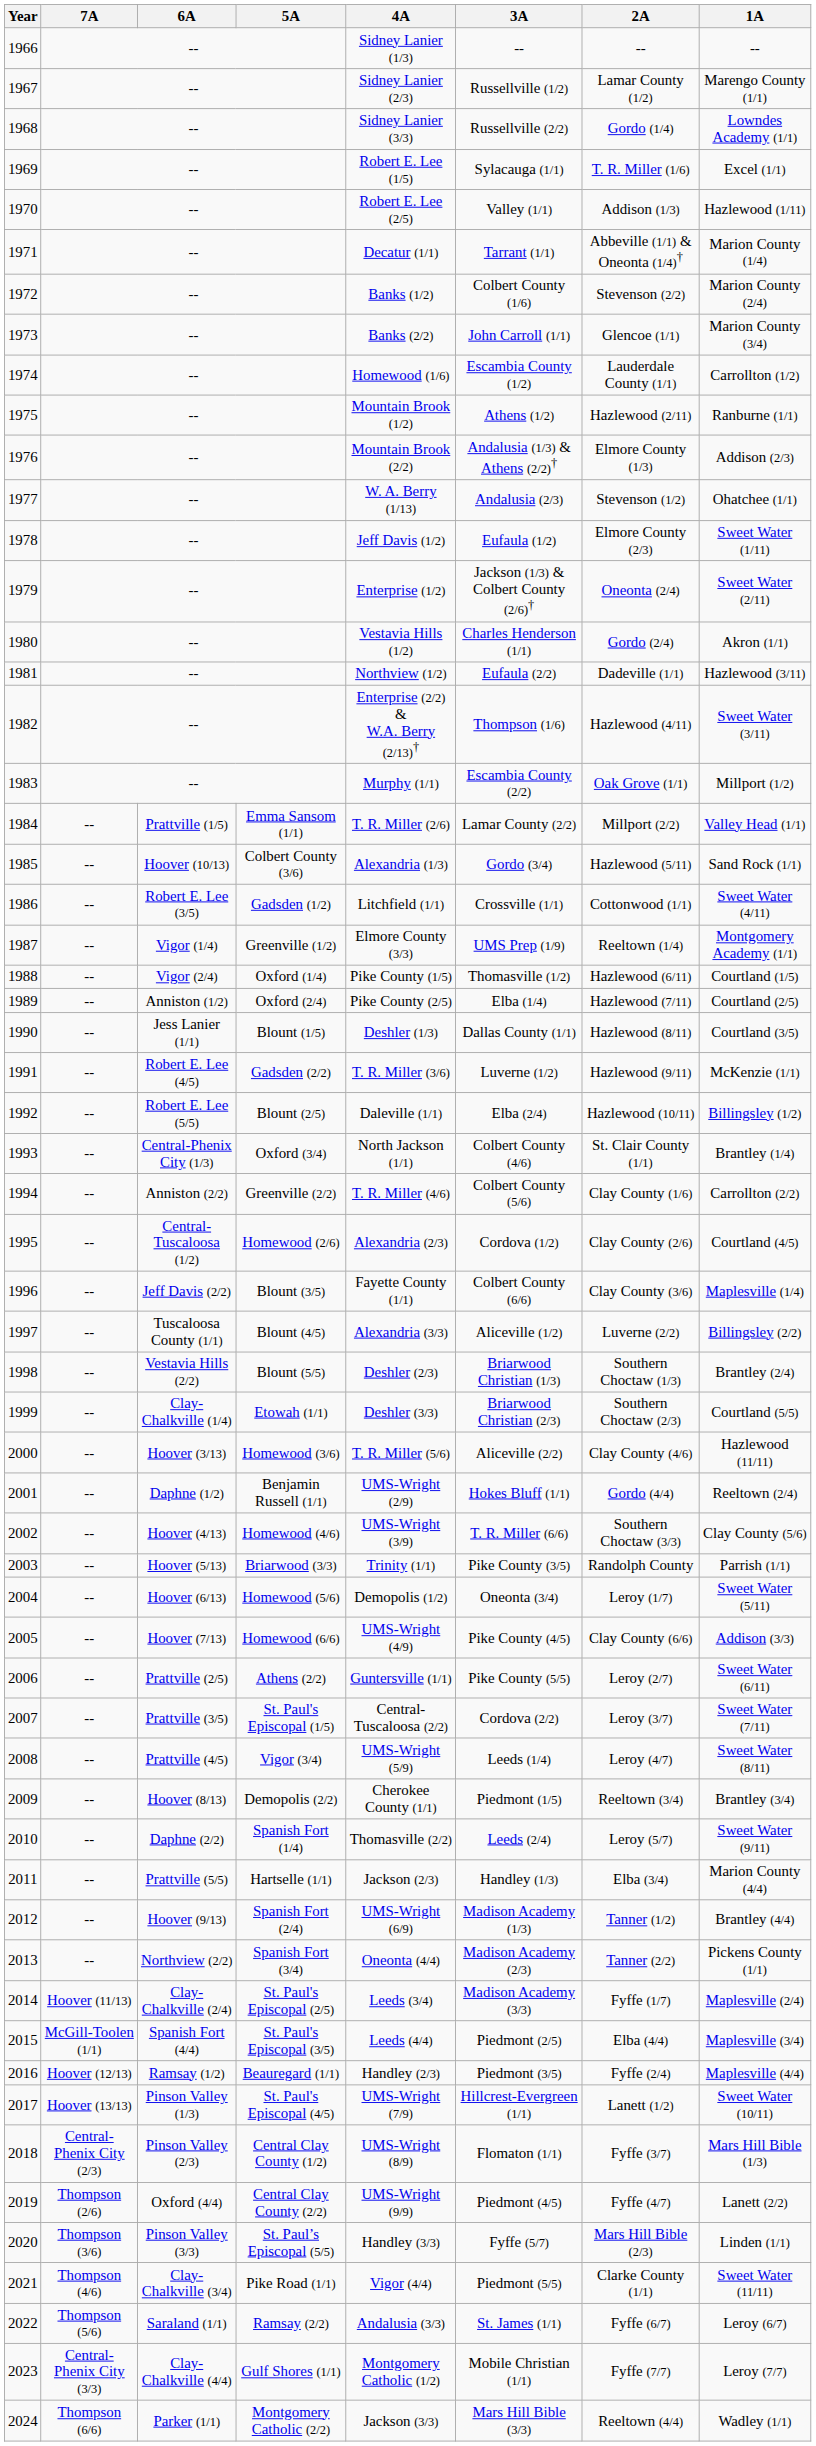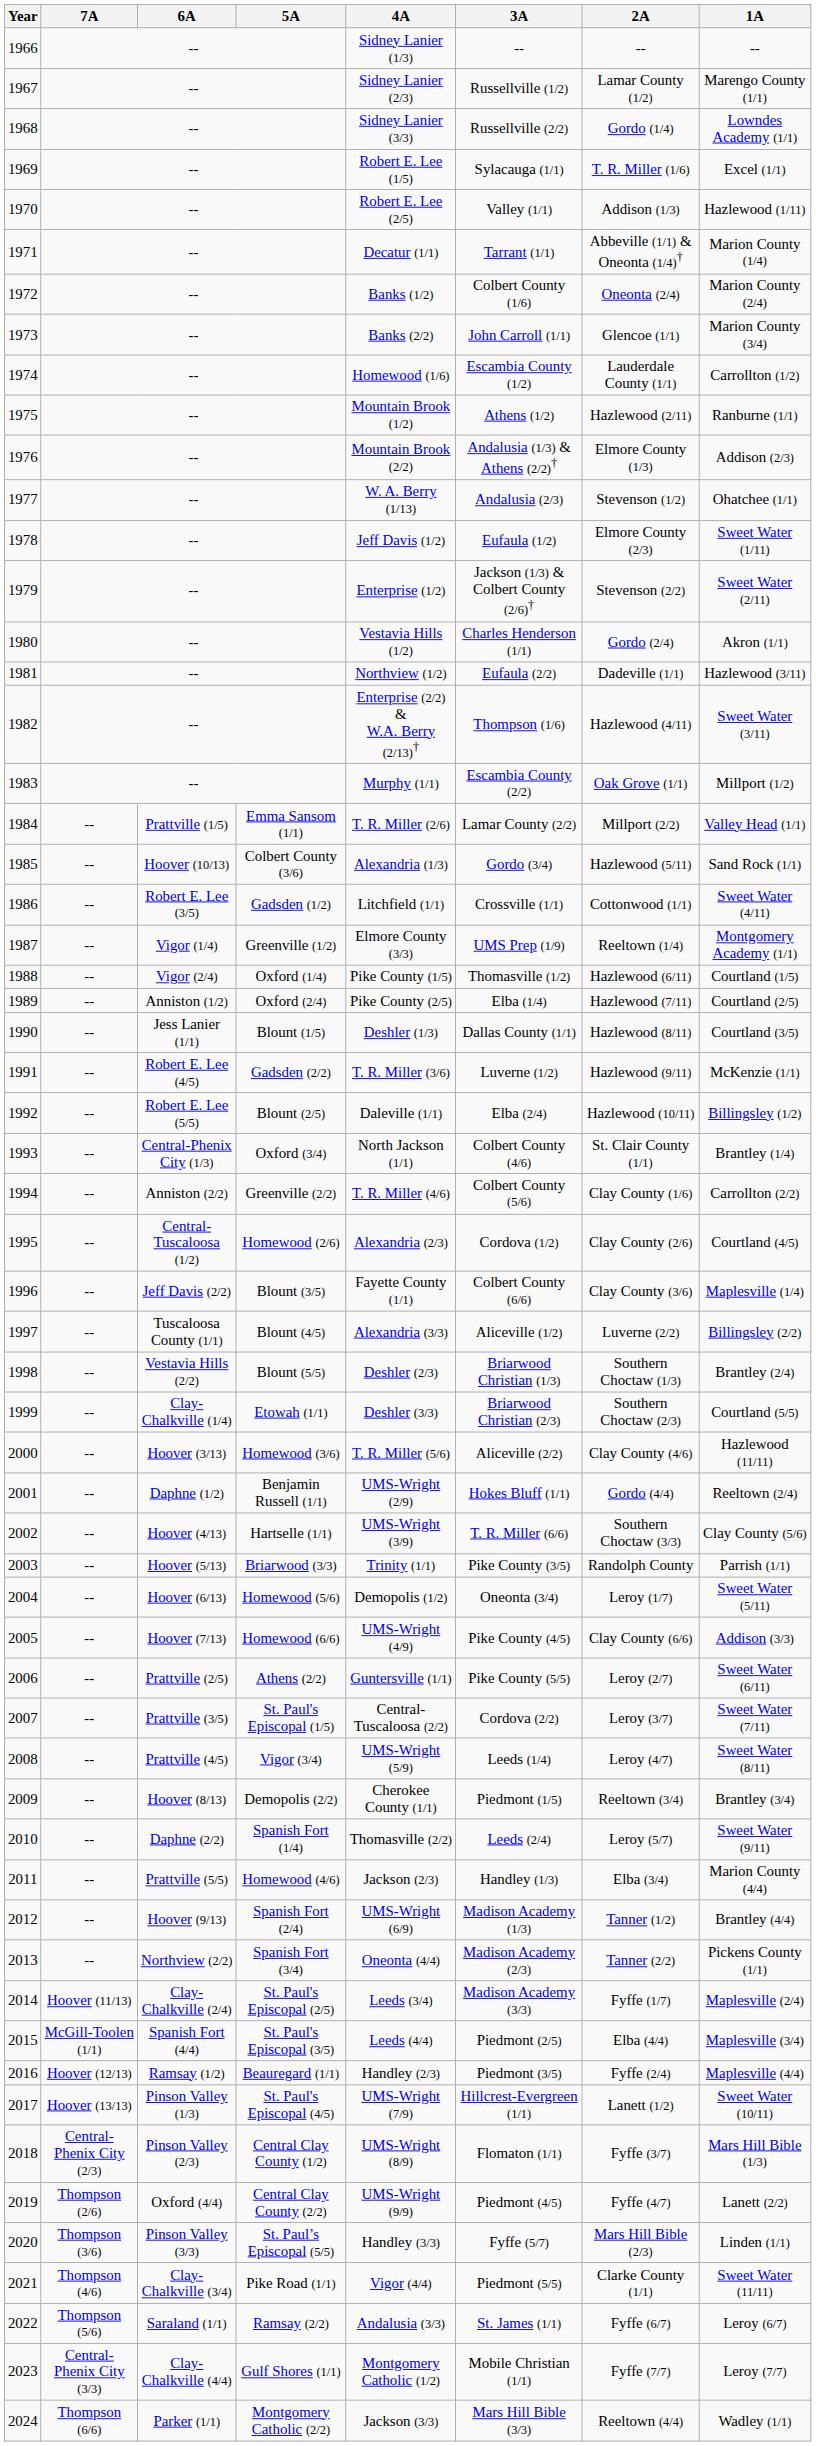(641, 294) Stevenson (2/2) -> (641, 294) Oneonta (2/4)
(641, 591) Oneonta (2/4) -> (641, 591) Stevenson (2/2)
(291, 1533) Homewood (4/6) -> (291, 1533) Hartselle (1/1)
(291, 1879) Hartselle (1/1) -> (291, 1879) Homewood (4/6)
